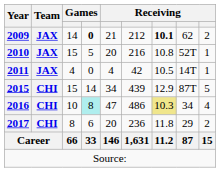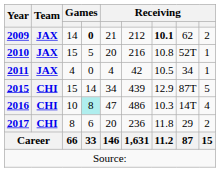(188, 70) 14T -> (188, 70) 34
(164, 105) khaki background -> (164, 105) no background
(188, 105) 34 -> (188, 105) 14T
